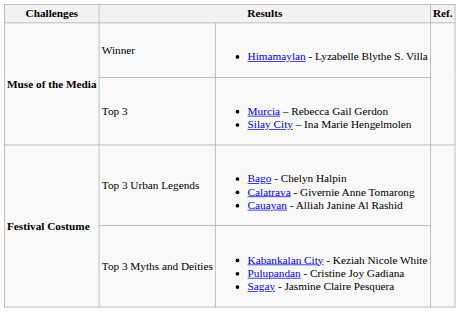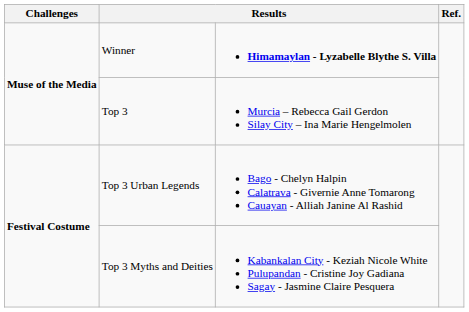(323, 57) normal -> (327, 57) bold
